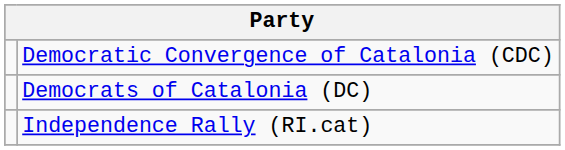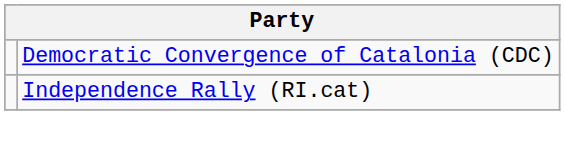- row: (197, 92)
